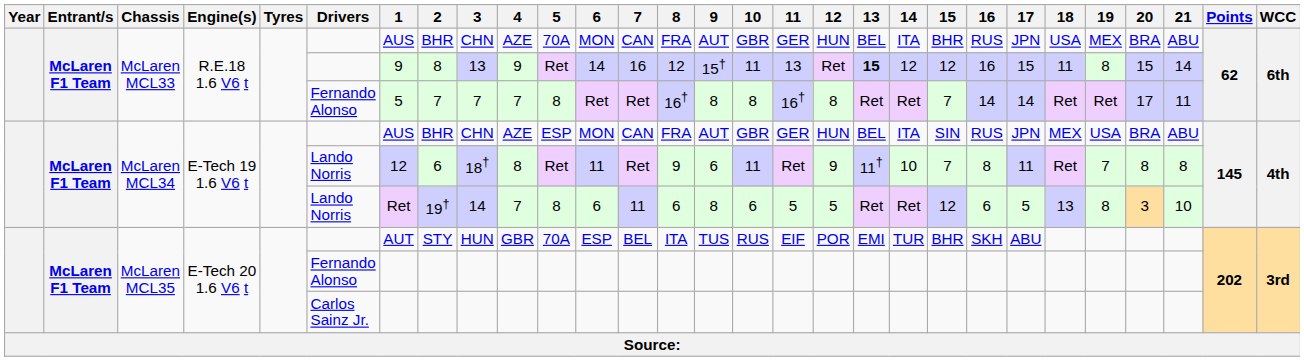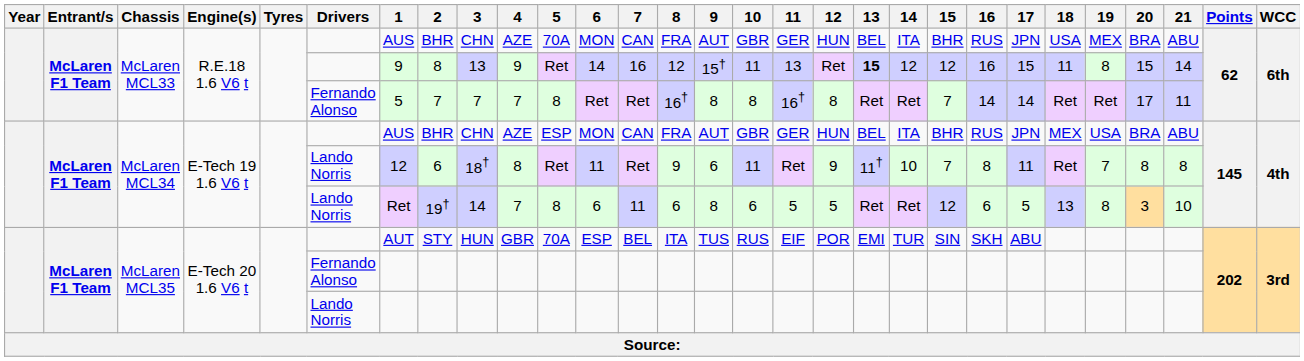(948, 133) SIN -> (948, 133) BHR
(948, 239) BHR -> (948, 239) SIN
(340, 312) Carlos Sainz Jr. -> (332, 312) Lando Norris
